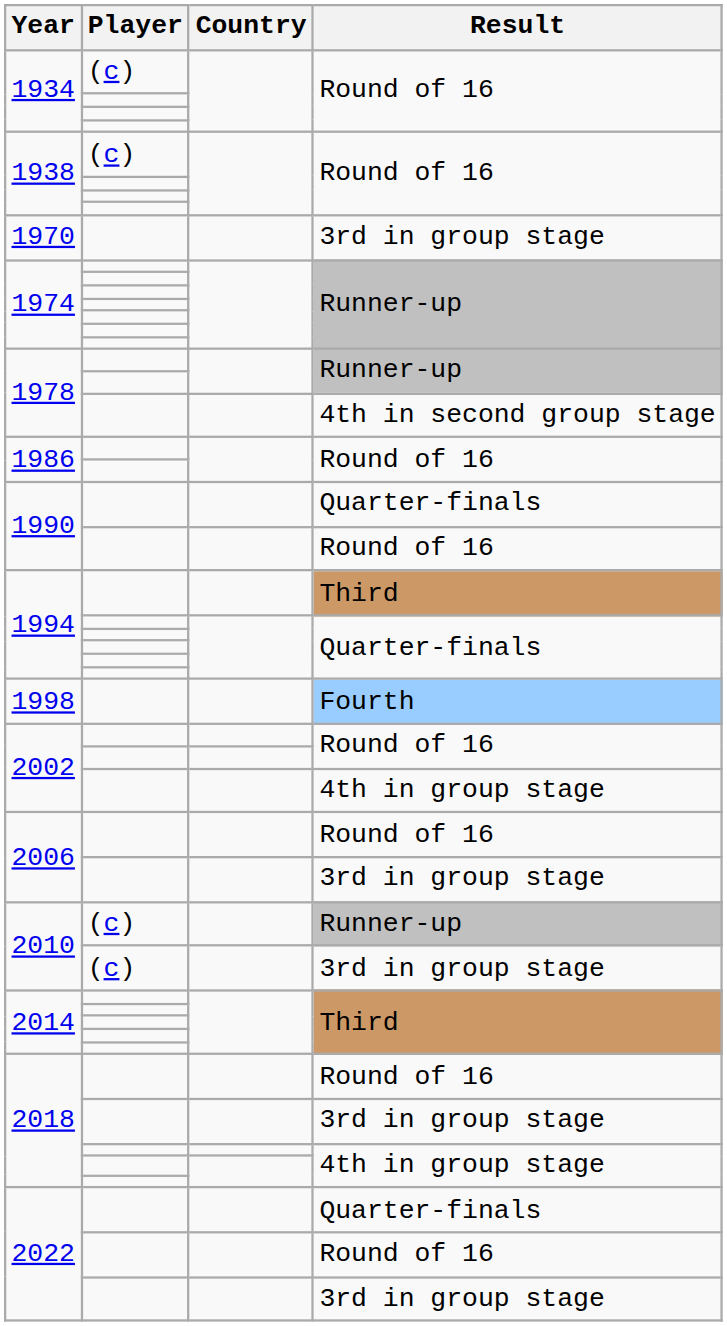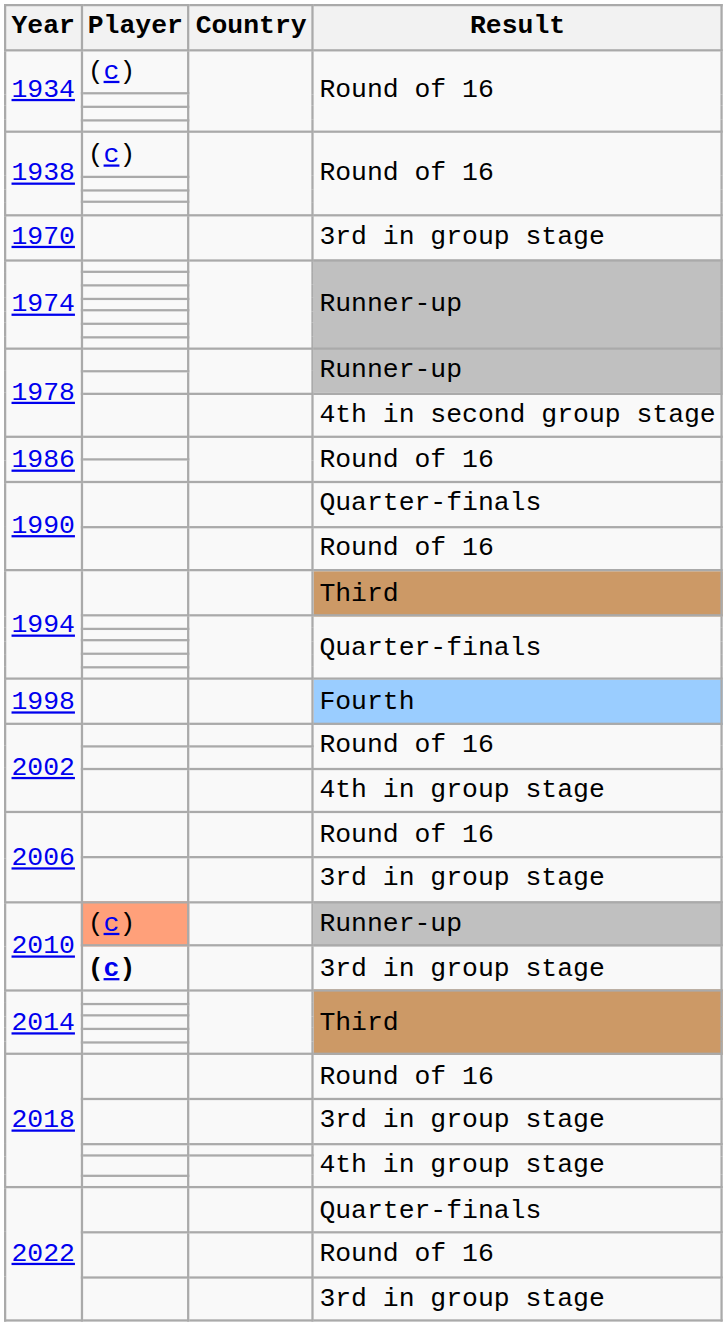(112, 923) no background -> (112, 923) lightsalmon background
(112, 968) normal -> (112, 968) bold
